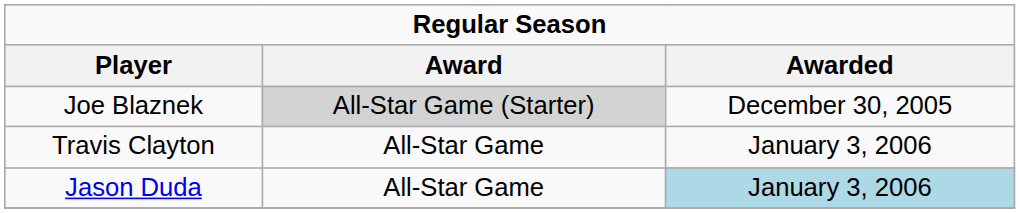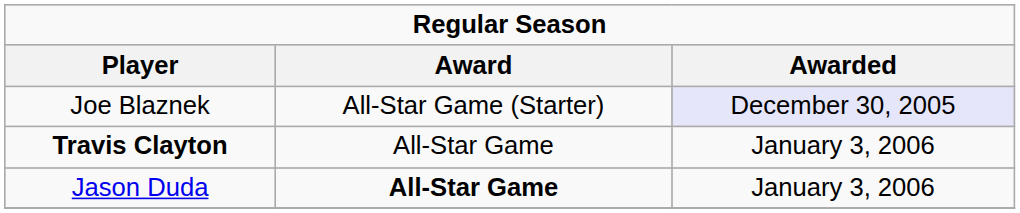(464, 106) lightgrey background -> (473, 106) no background
(840, 106) no background -> (843, 106) lavender background
(133, 146) normal -> (140, 146) bold
(464, 187) normal -> (473, 187) bold
(840, 187) lightblue background -> (843, 187) no background
